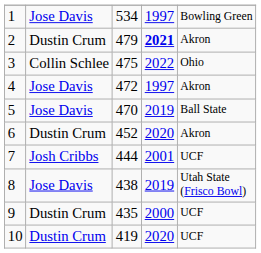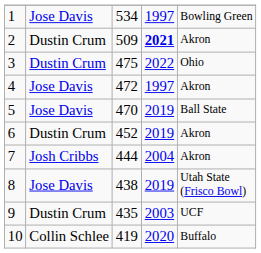(127, 40) 479 -> (127, 40) 509
(69, 63) Collin Schlee -> (68, 63) Dustin Crum
(159, 133) 2020 -> (159, 133) 2019
(159, 156) 2001 -> (159, 156) 2004
(192, 156) UCF -> (195, 156) Akron
(159, 213) 2000 -> (159, 213) 2003
(68, 236) Dustin Crum -> (69, 236) Collin Schlee
(192, 236) UCF -> (198, 236) Buffalo
